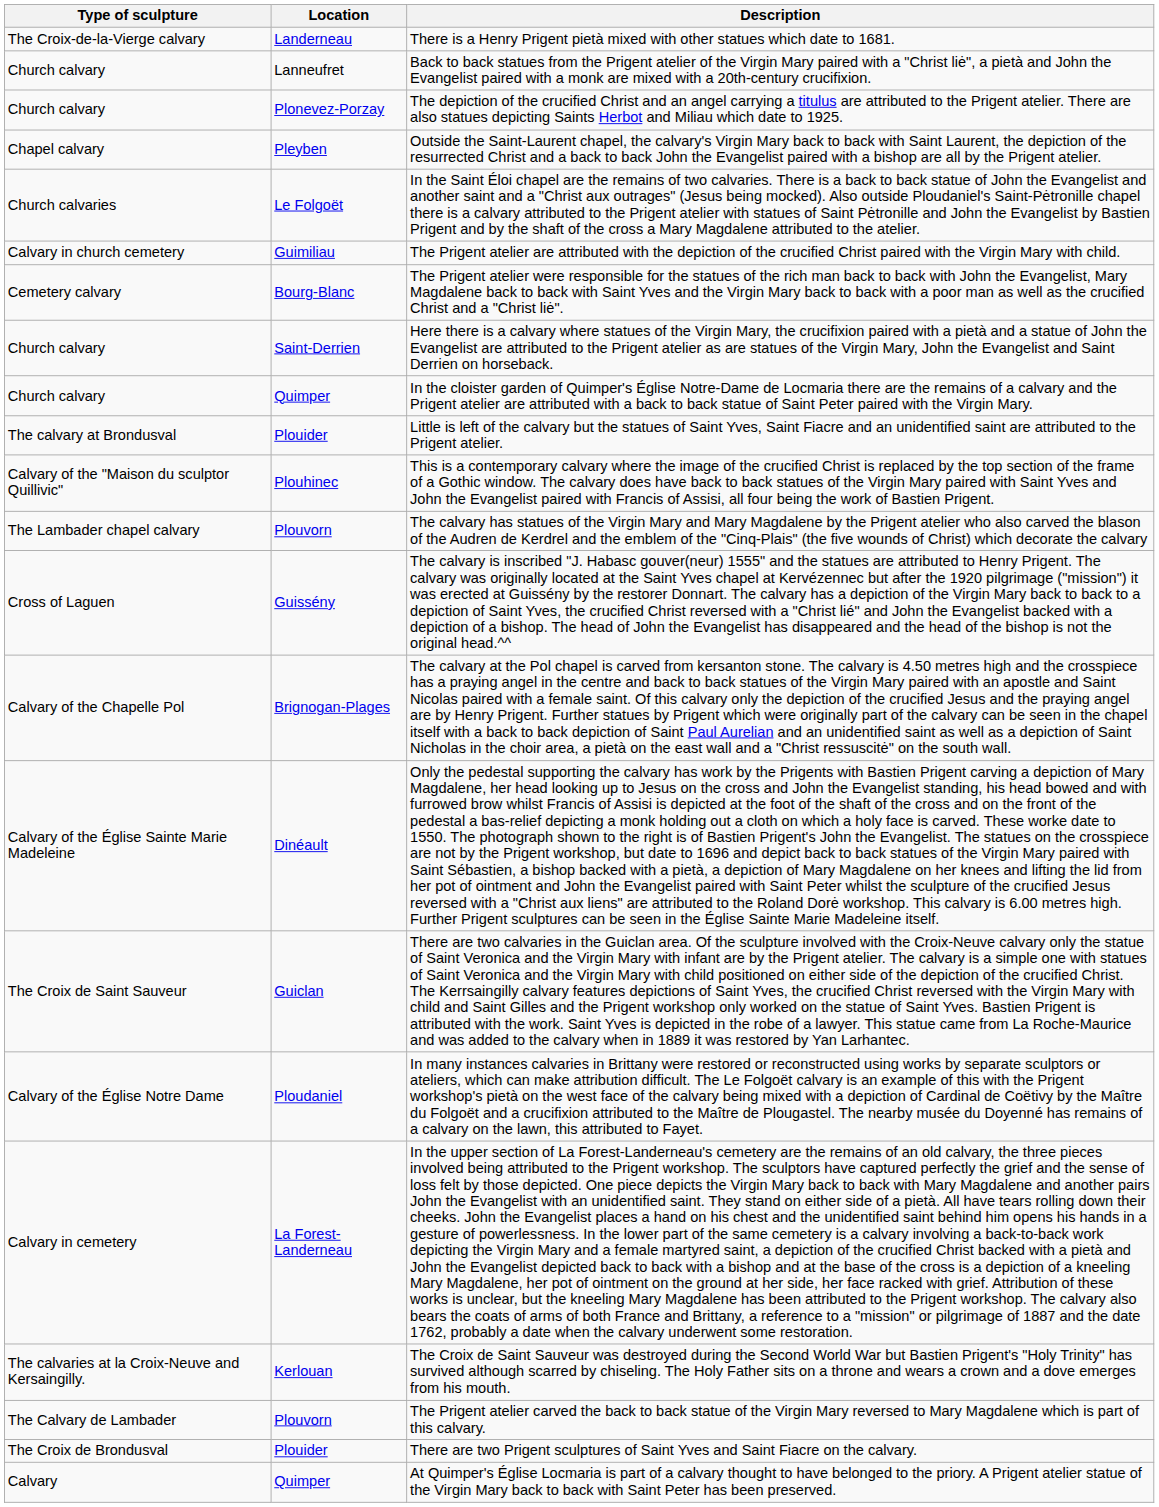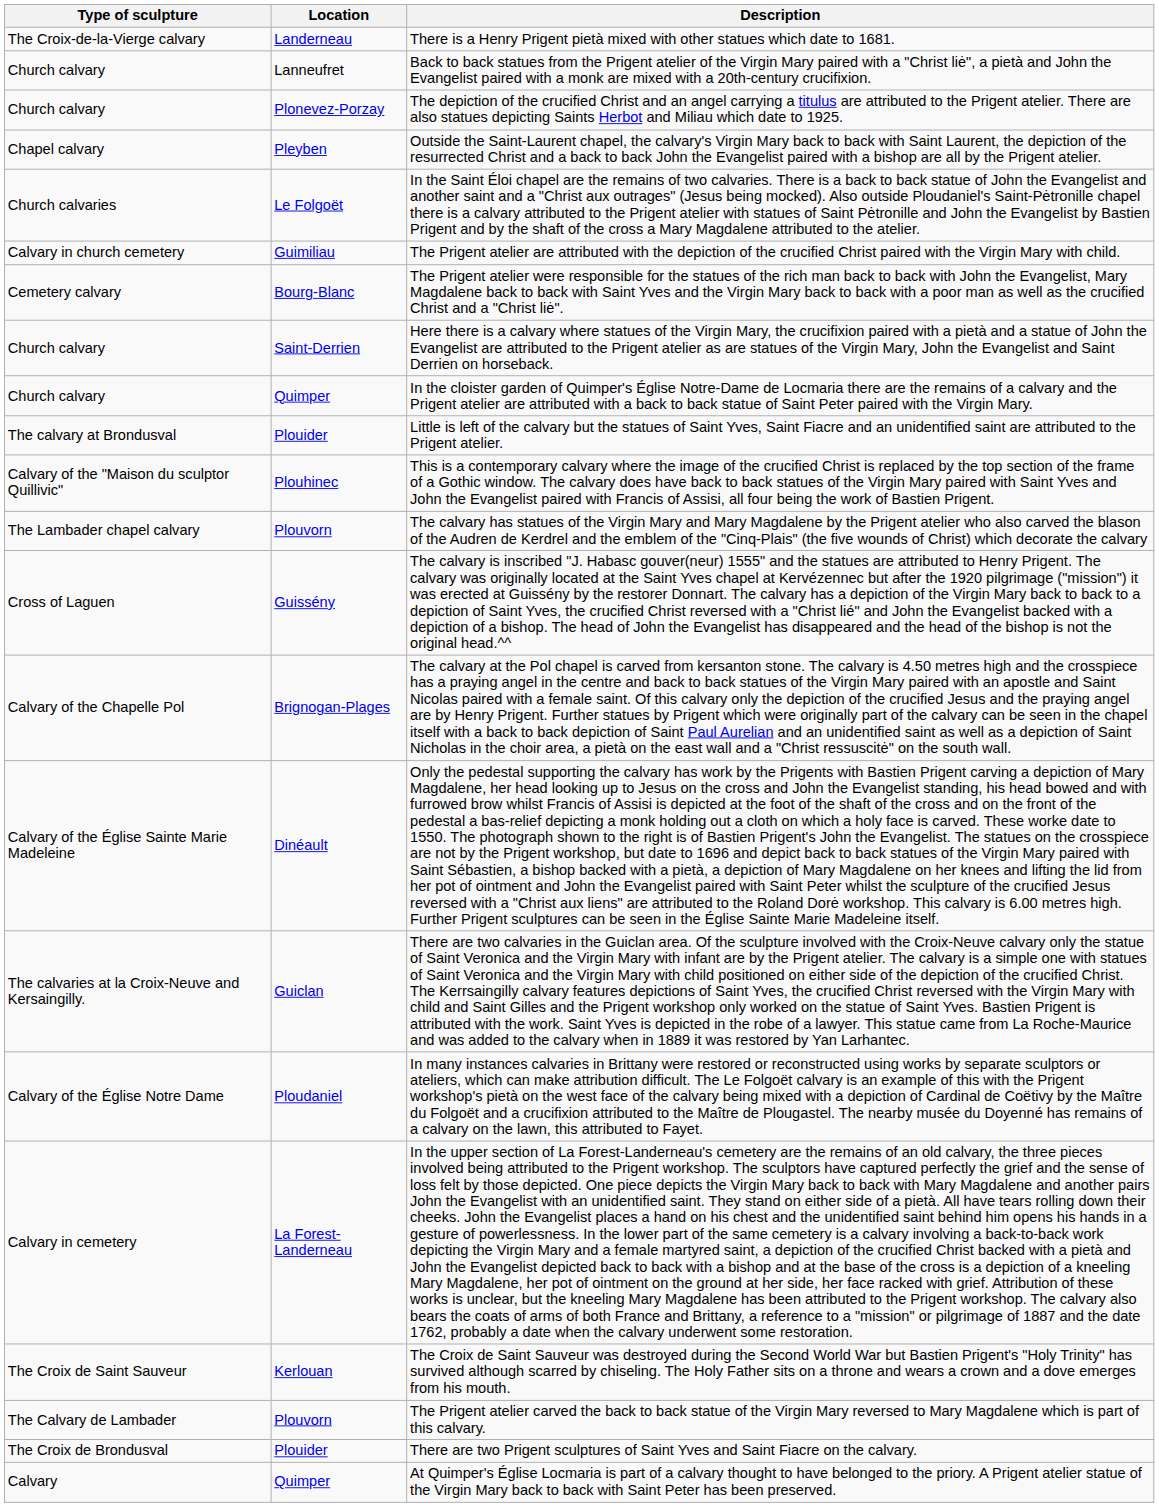(97, 991) The Croix de Saint Sauveur -> (124, 991) The calvaries at la Croix-Neuve and Kersaingilly.
(124, 1372) The calvaries at la Croix-Neuve and Kersaingilly. -> (97, 1372) The Croix de Saint Sauveur
